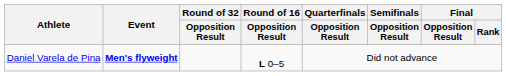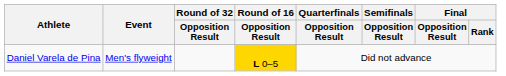(141, 58) bold -> (138, 58) normal
(272, 64) no background -> (266, 64) gold background
